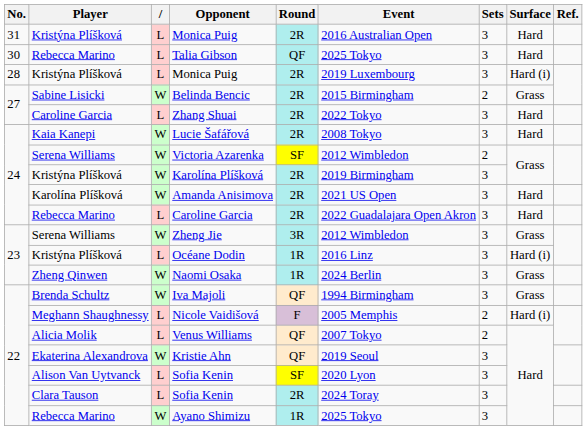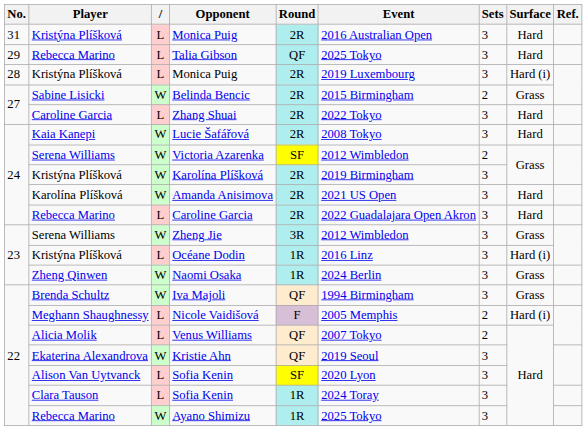(14, 54) 30 -> (14, 54) 29
(297, 395) 2R -> (297, 395) 1R
